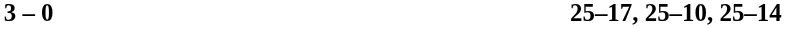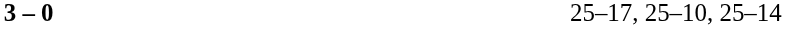(676, 12) bold -> (676, 12) normal
